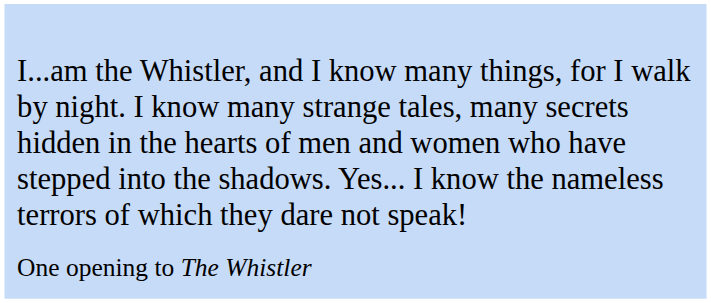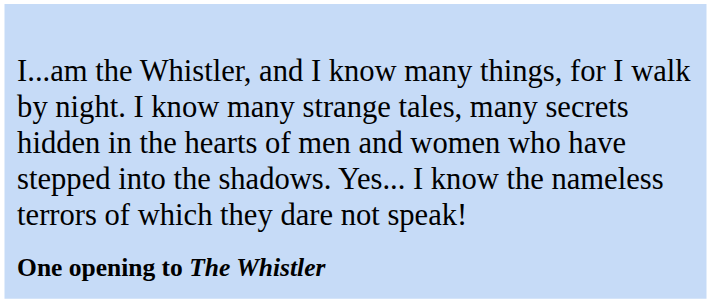(164, 267) normal -> (171, 266) bold
